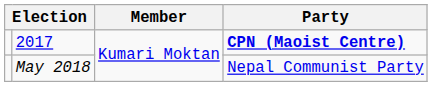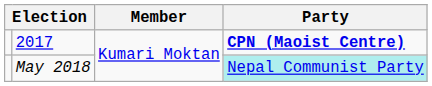(325, 68) no background -> (325, 68) paleturquoise background
